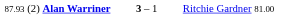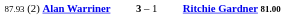(229, 8) normal -> (232, 8) bold
